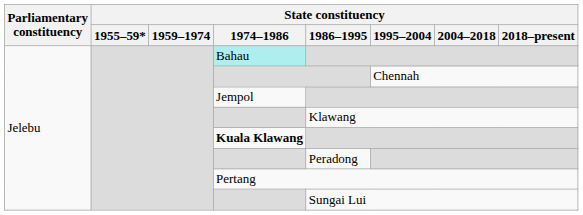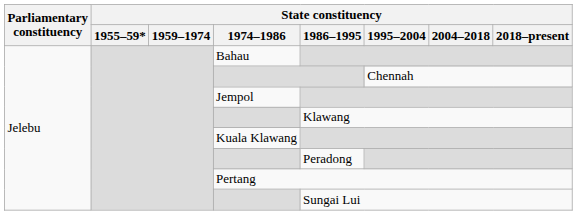(233, 55) paleturquoise background -> (233, 55) no background
(259, 138) bold -> (257, 138) normal
